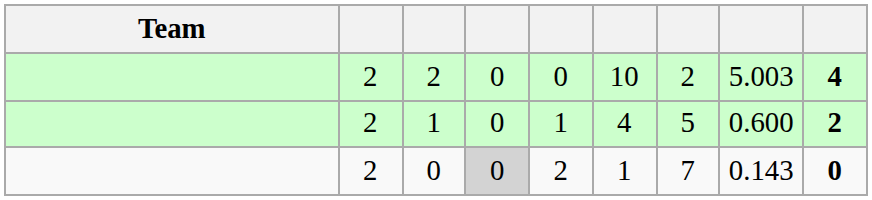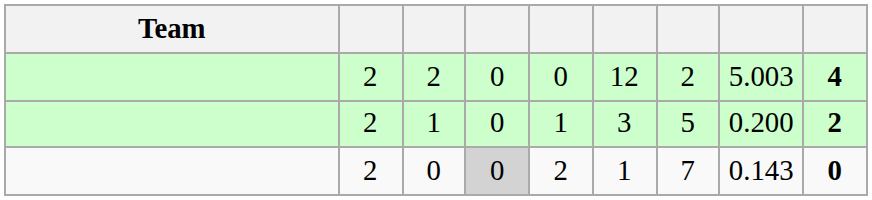(624, 76) 10 -> (624, 76) 12
(624, 123) 4 -> (624, 123) 3
(761, 123) 0.600 -> (761, 123) 0.200
